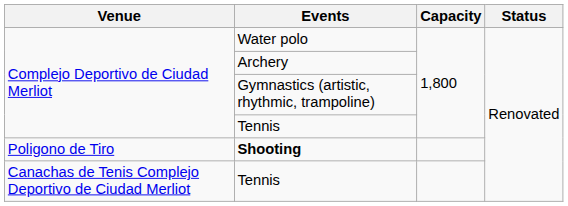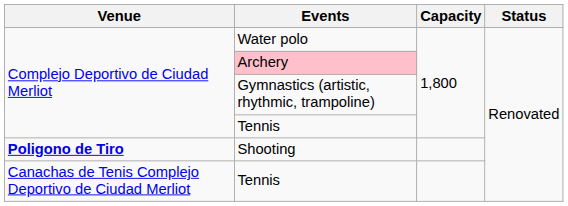(263, 62) no background -> (263, 62) pink background
(61, 149) normal -> (66, 149) bold
(269, 149) bold -> (266, 149) normal
